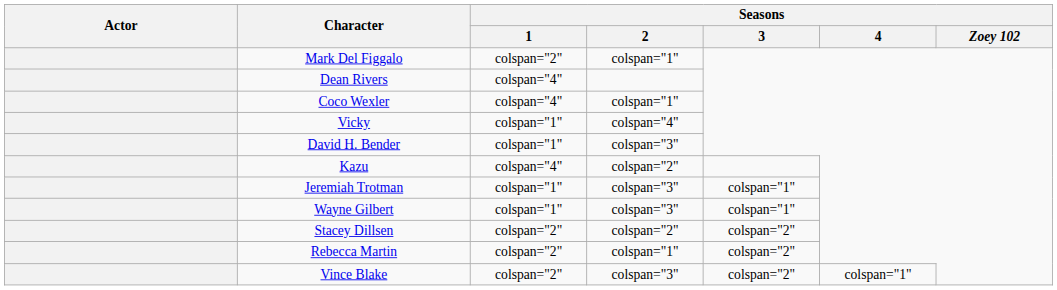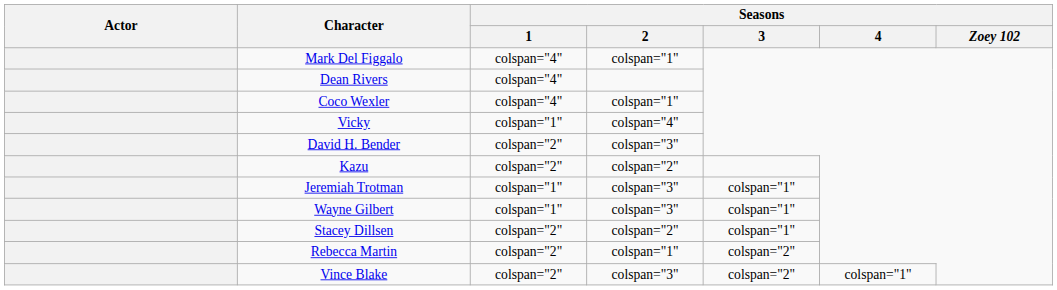(529, 58) colspan="2" -> (529, 58) colspan="4"
(529, 144) colspan="1" -> (529, 144) colspan="2"
(529, 166) colspan="4" -> (529, 166) colspan="2"
(762, 230) colspan="2" -> (762, 230) colspan="1"
